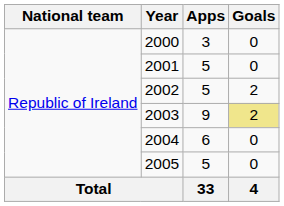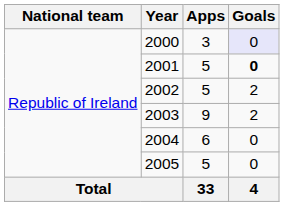(254, 41) no background -> (254, 41) lavender background
(254, 66) normal -> (254, 66) bold
(254, 115) khaki background -> (254, 115) no background
